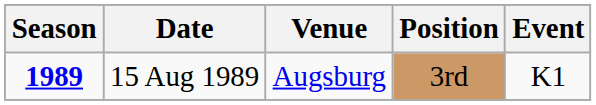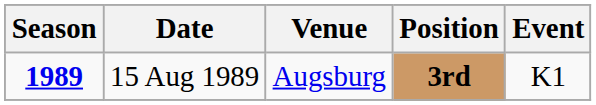(449, 76) normal -> (449, 76) bold
